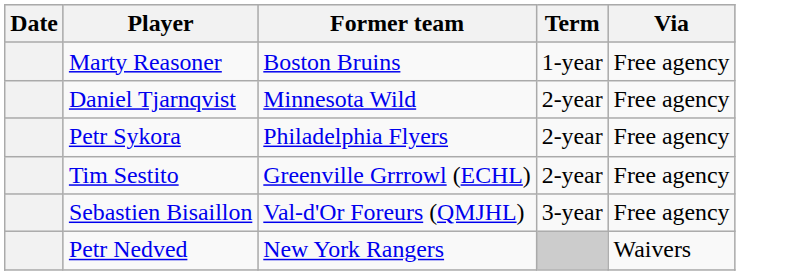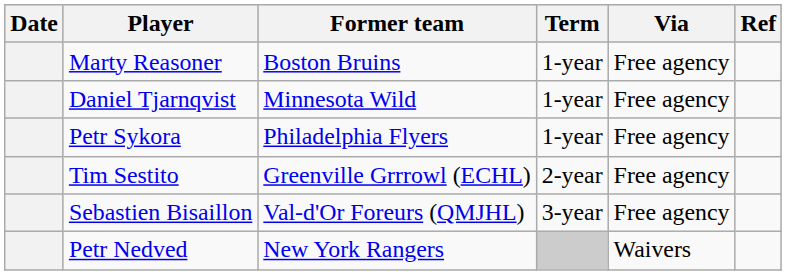+ column: (758, 23)
(572, 99) 2-year -> (572, 99) 1-year
(572, 136) 2-year -> (572, 136) 1-year
